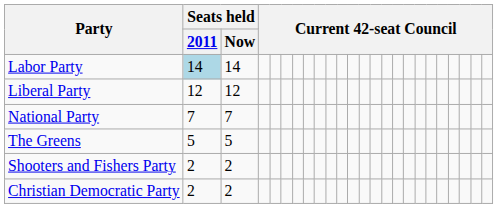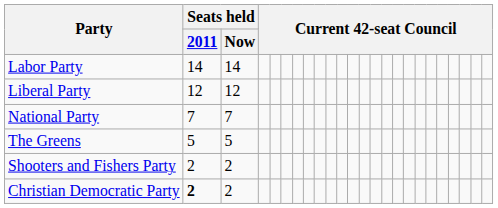(195, 66) lightblue background -> (195, 66) no background
(191, 191) normal -> (191, 191) bold
